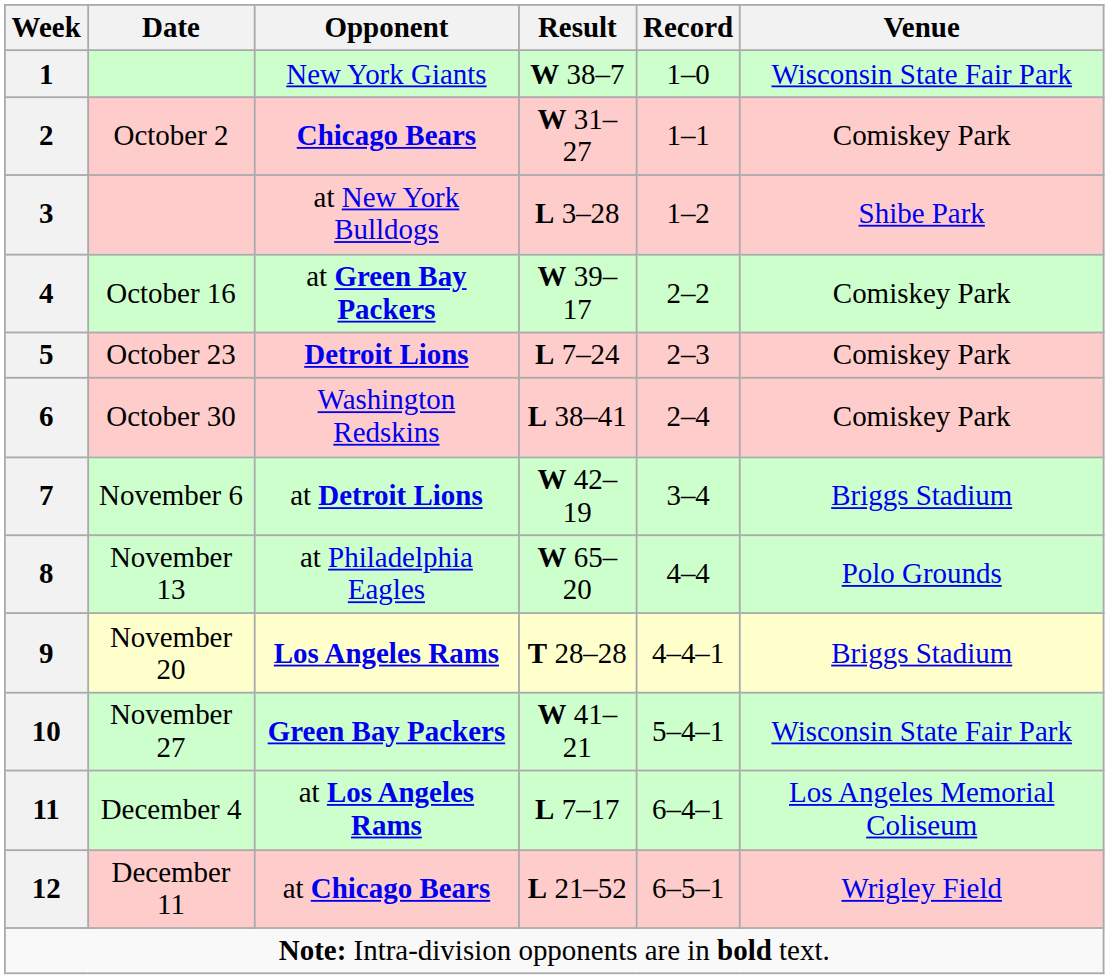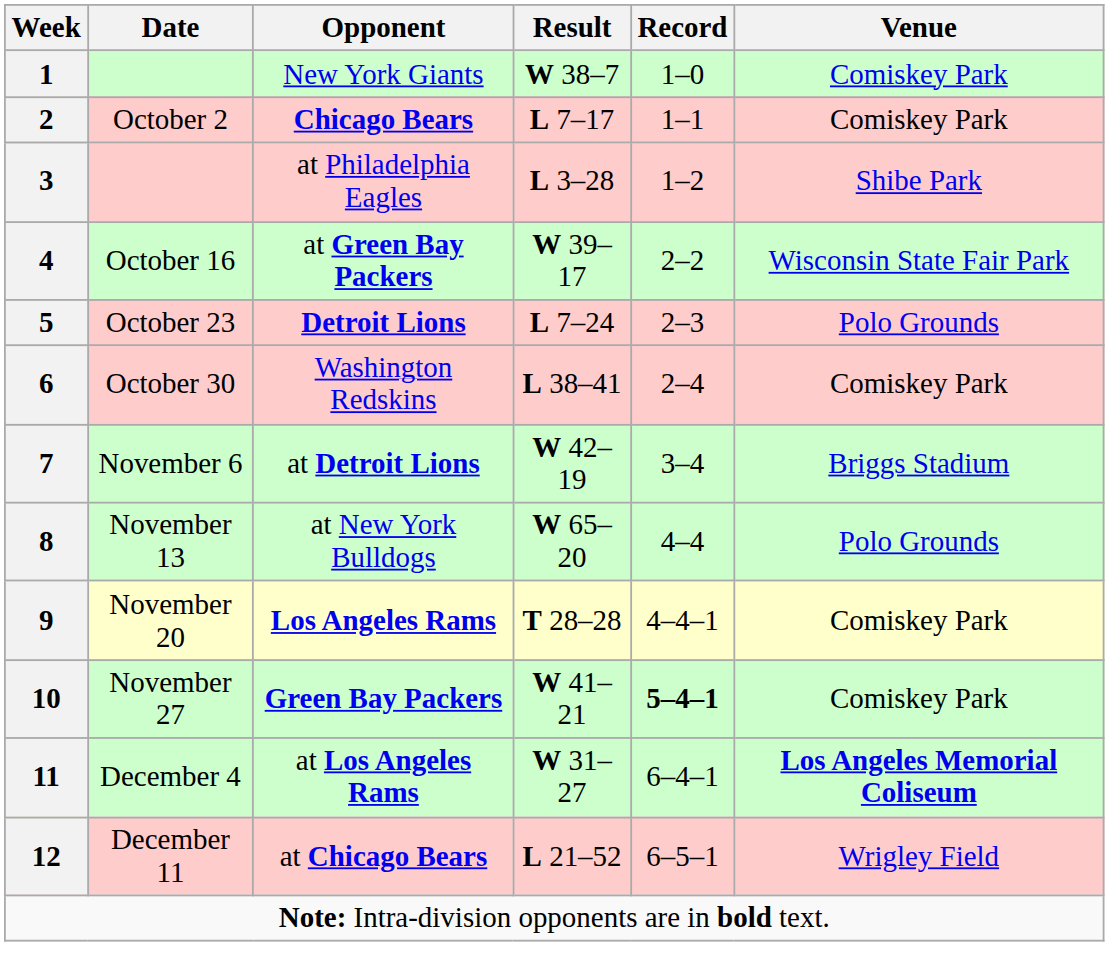(922, 73) Wisconsin State Fair Park -> (919, 73) Comiskey Park
(577, 135) W 31–27 -> (572, 119) L 7–17
(386, 214) at New York Bulldogs -> (383, 181) at Philadelphia Eagles
(922, 292) Comiskey Park -> (919, 260) Wisconsin State Fair Park
(922, 354) Comiskey Park -> (919, 322) Polo Grounds
(386, 574) at Philadelphia Eagles -> (383, 541) at New York Bulldogs
(922, 652) Briggs Stadium -> (919, 620) Comiskey Park
(688, 731) normal -> (682, 698) bold
(922, 731) Wisconsin State Fair Park -> (919, 698) Comiskey Park
(577, 809) L 7–17 -> (572, 777) W 31–27
(922, 809) normal -> (919, 777) bold
